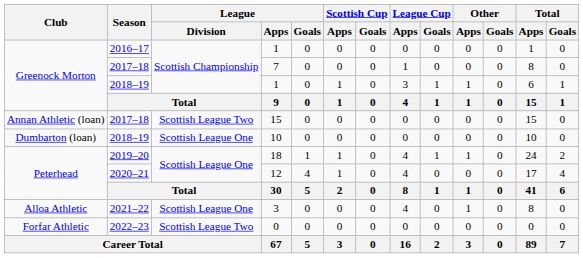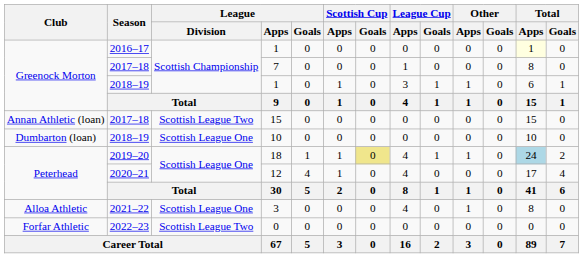(531, 48) no background -> (531, 48) lightyellow background
(373, 155) no background -> (373, 155) khaki background
(531, 155) no background -> (531, 155) lightblue background
